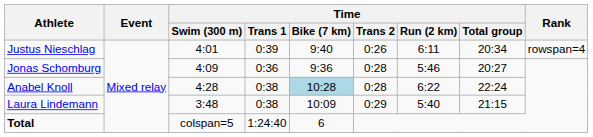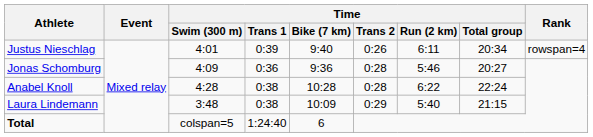(321, 87) lightblue background -> (321, 87) no background
